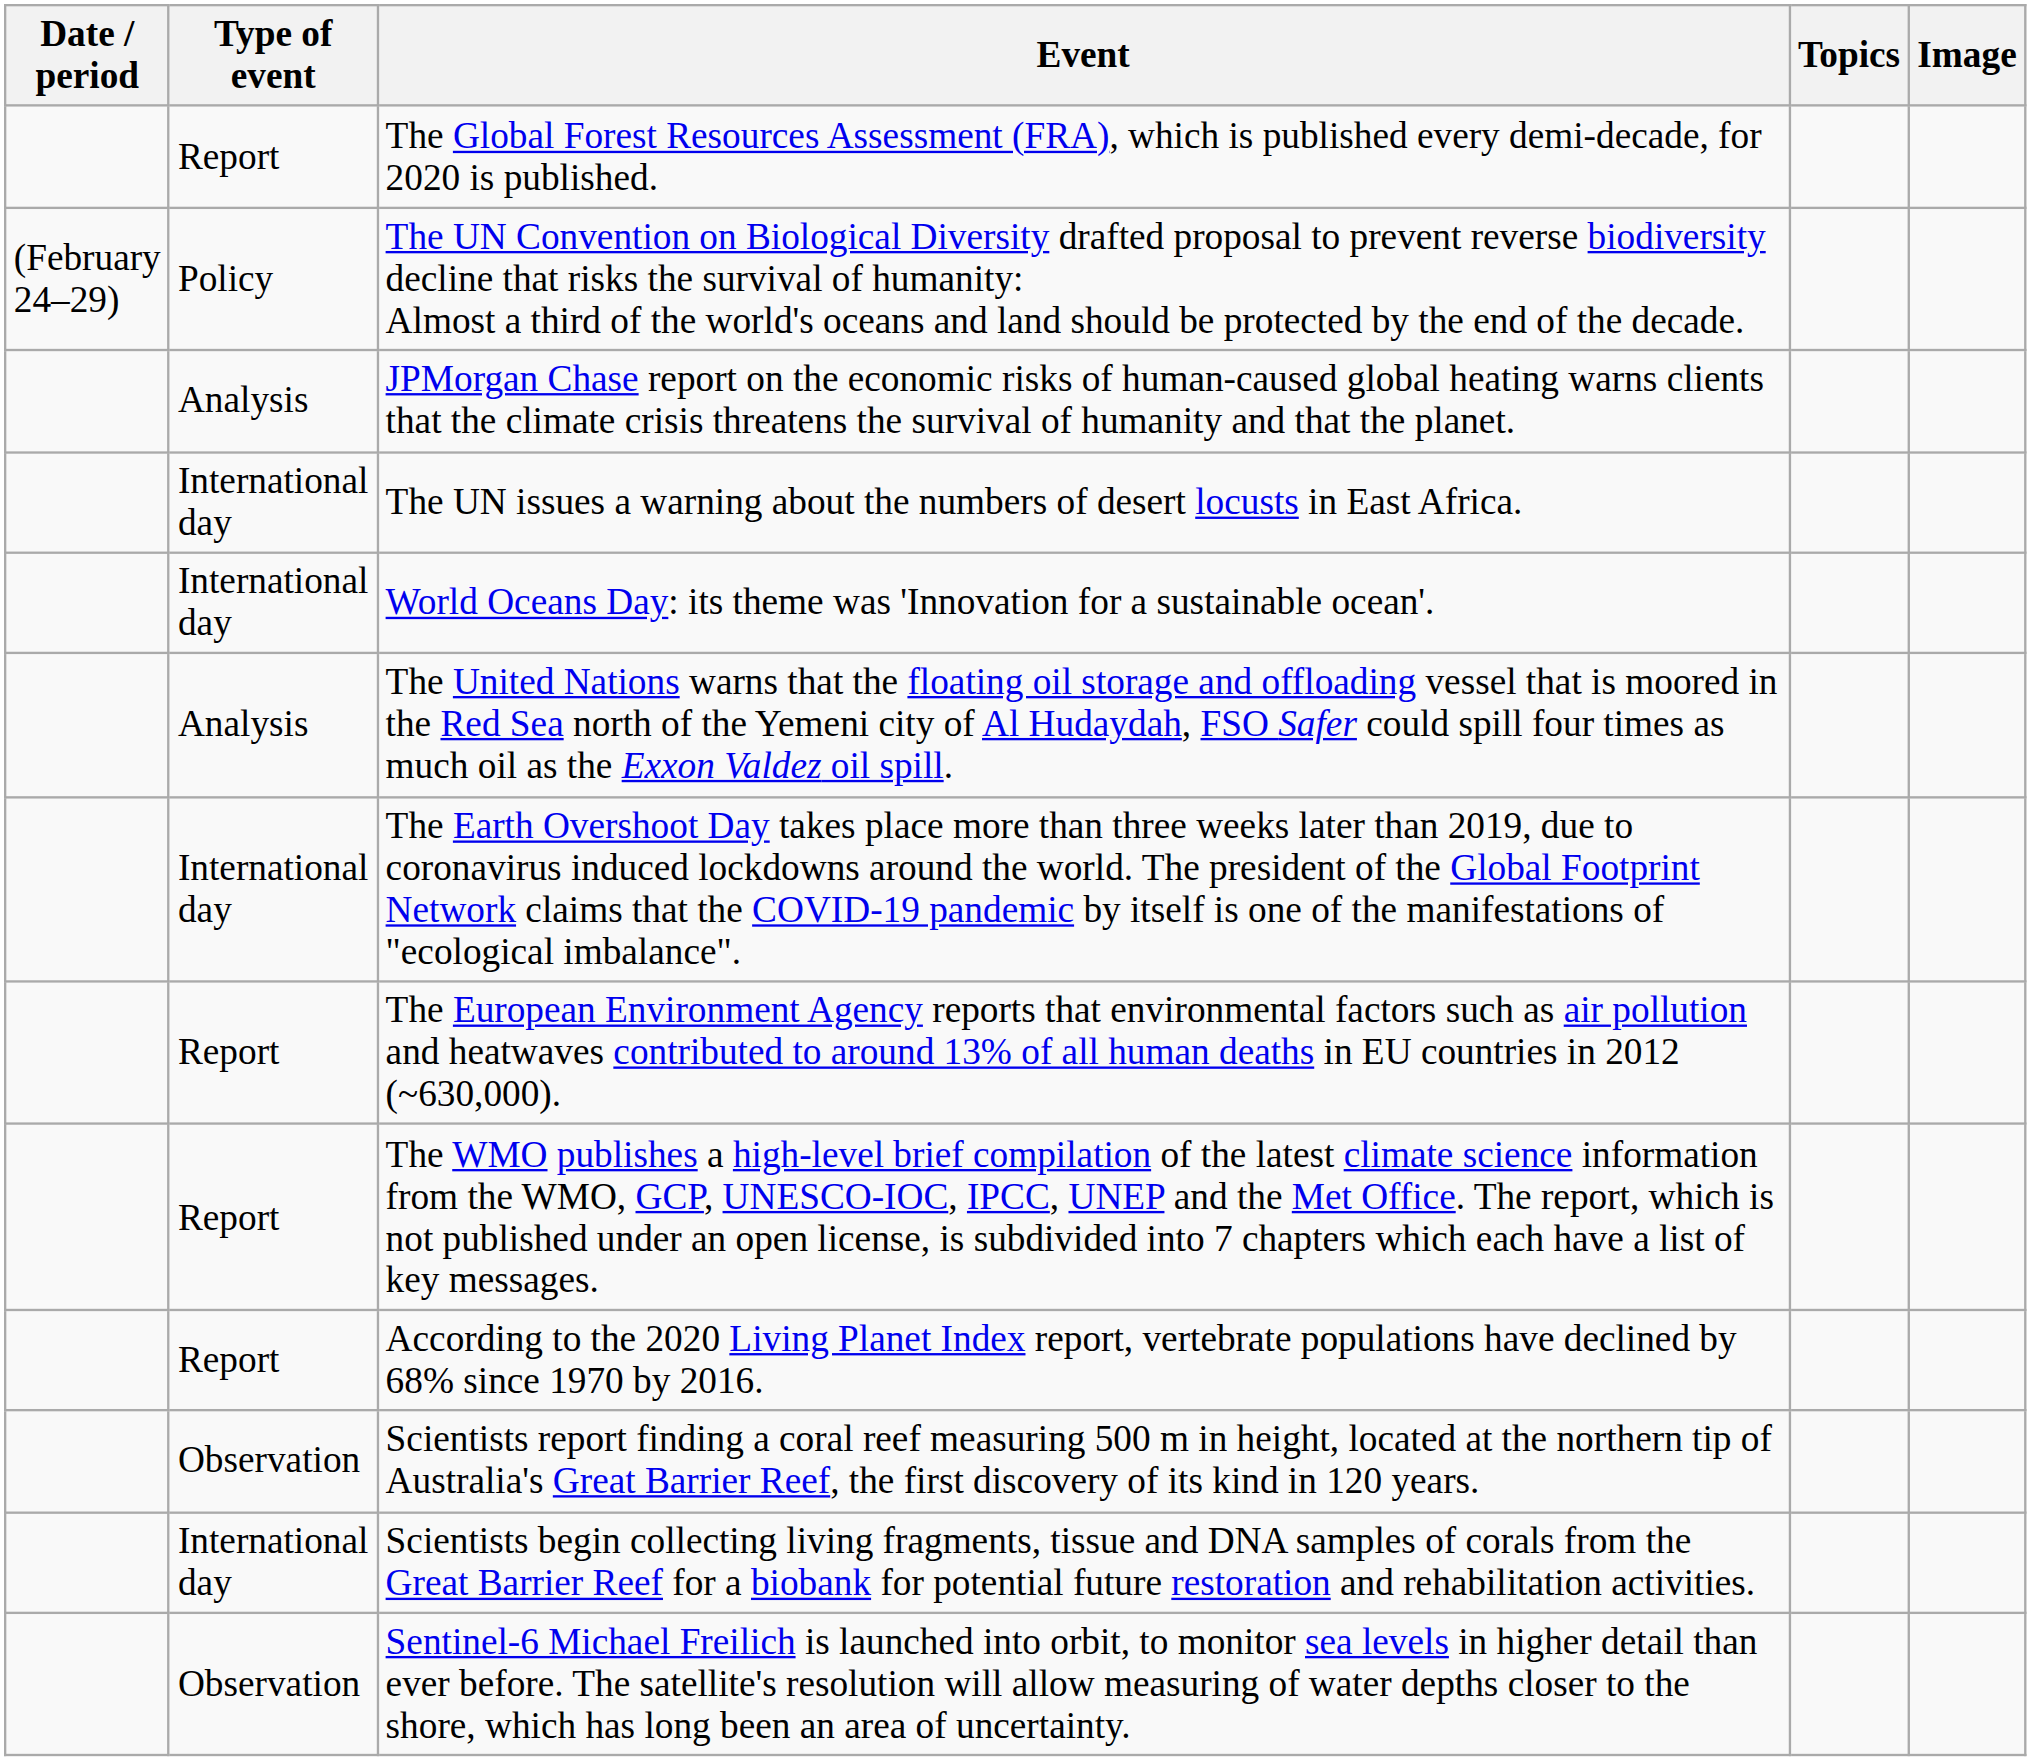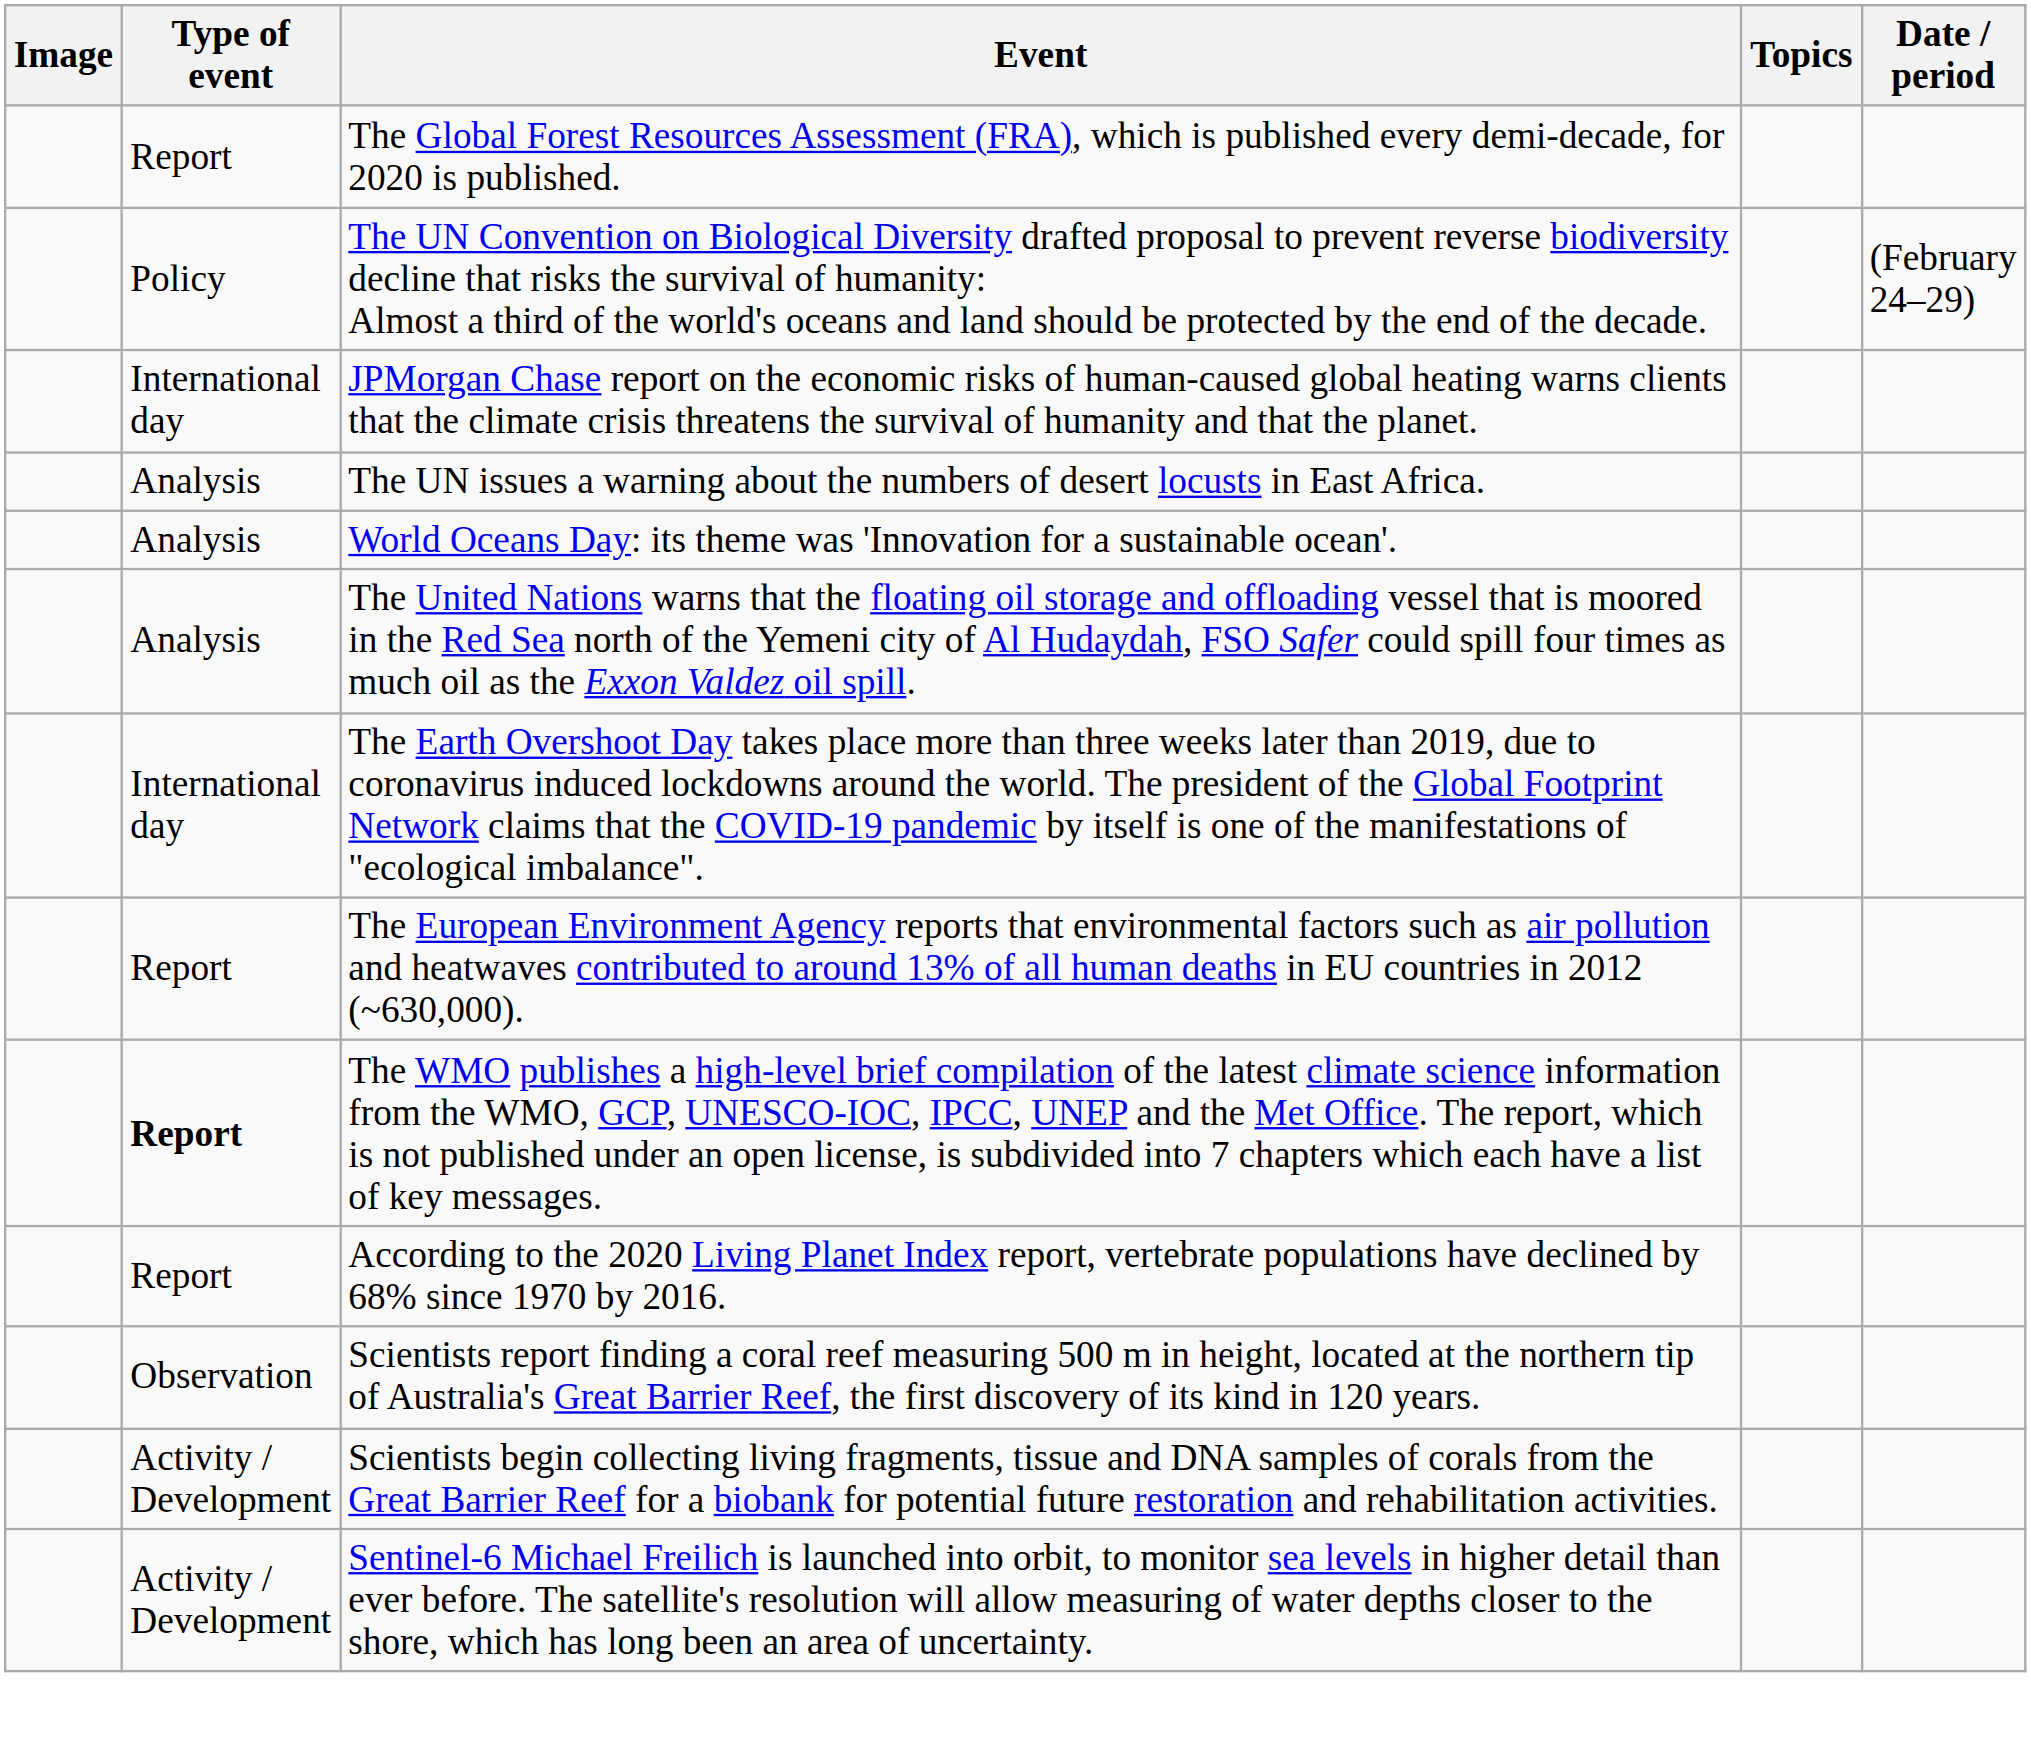columns swapped: (87, 55) <-> (1967, 55)
(243, 400) Analysis -> (226, 400) International day
(273, 501) International day -> (196, 480) Analysis
(273, 602) International day -> (196, 539) Analysis
(229, 1216) normal -> (186, 1132) bold
(273, 1561) International day -> (231, 1477) Activity / Development
(269, 1683) Observation -> (231, 1599) Activity / Development
